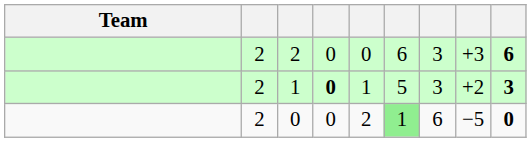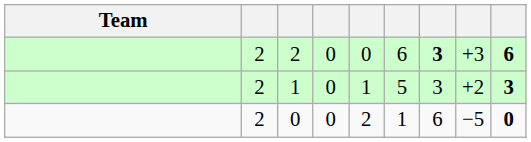(437, 53) normal -> (437, 53) bold
(331, 86) bold -> (331, 86) normal
(402, 119) lightgreen background -> (402, 119) no background
